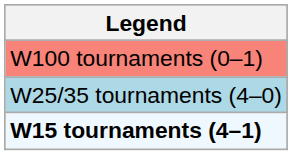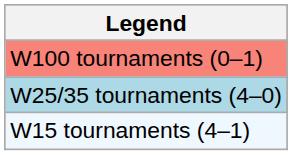(136, 130) bold -> (130, 130) normal
